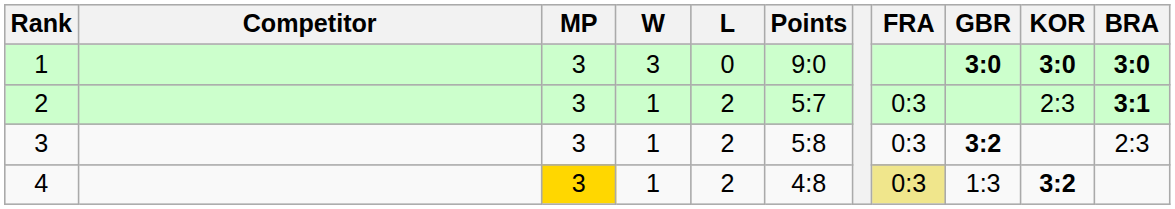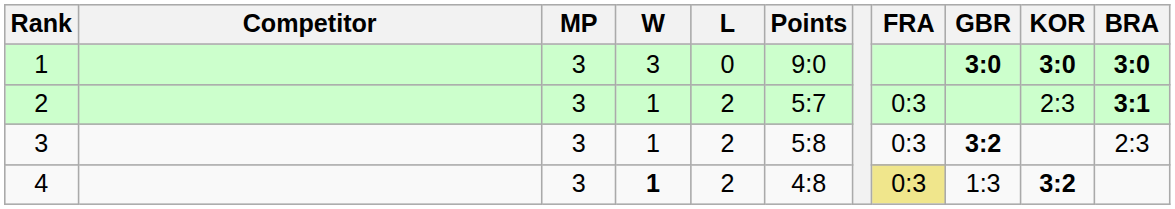(579, 183) gold background -> (579, 183) no background
(653, 183) normal -> (653, 183) bold
